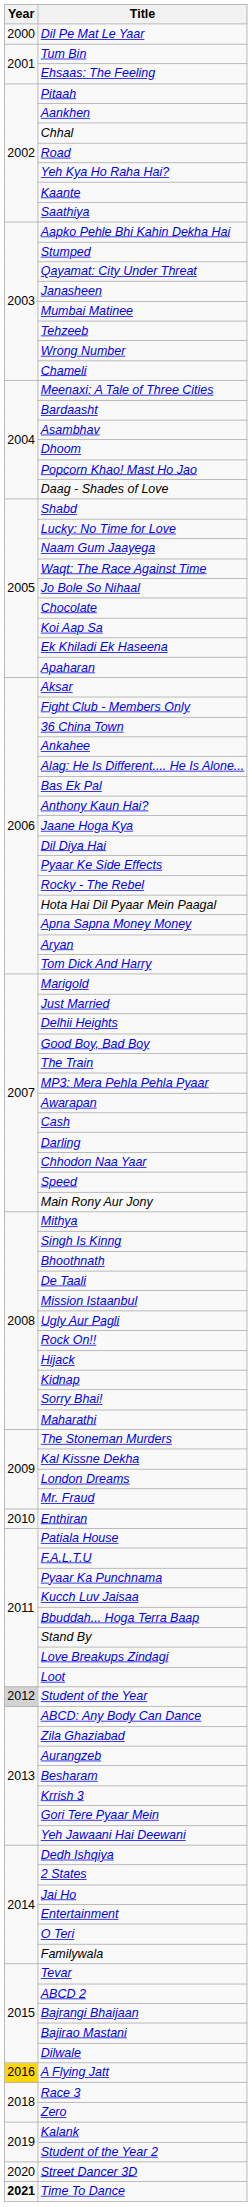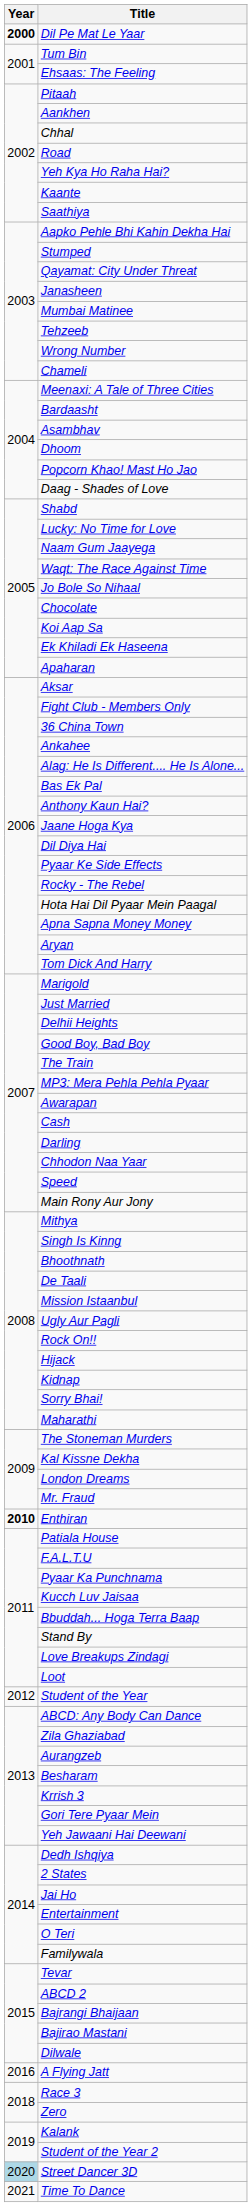(21, 34) normal -> (21, 34) bold
(21, 1518) normal -> (21, 1518) bold
(21, 1696) lightgrey background -> (21, 1696) no background
(21, 2072) gold background -> (21, 2072) no background
(21, 2171) no background -> (21, 2171) lightblue background
(21, 2191) bold -> (21, 2191) normal
